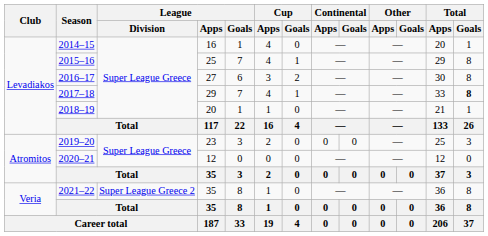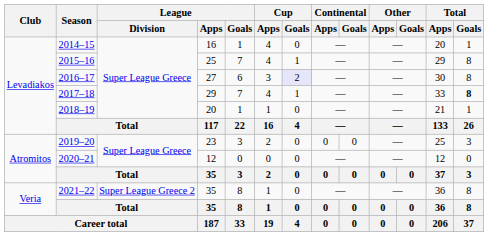(297, 77) no background -> (297, 77) lavender background
